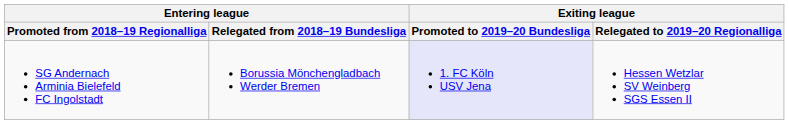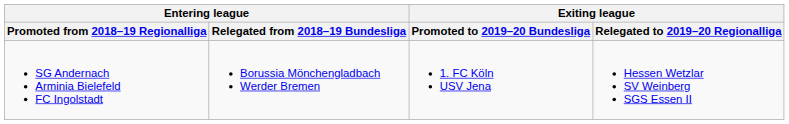(501, 80) lavender background -> (501, 80) no background
